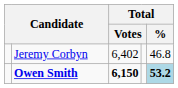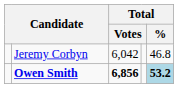(125, 54) 6,402 -> (125, 54) 6,042
(125, 73) 6,150 -> (125, 73) 6,856
